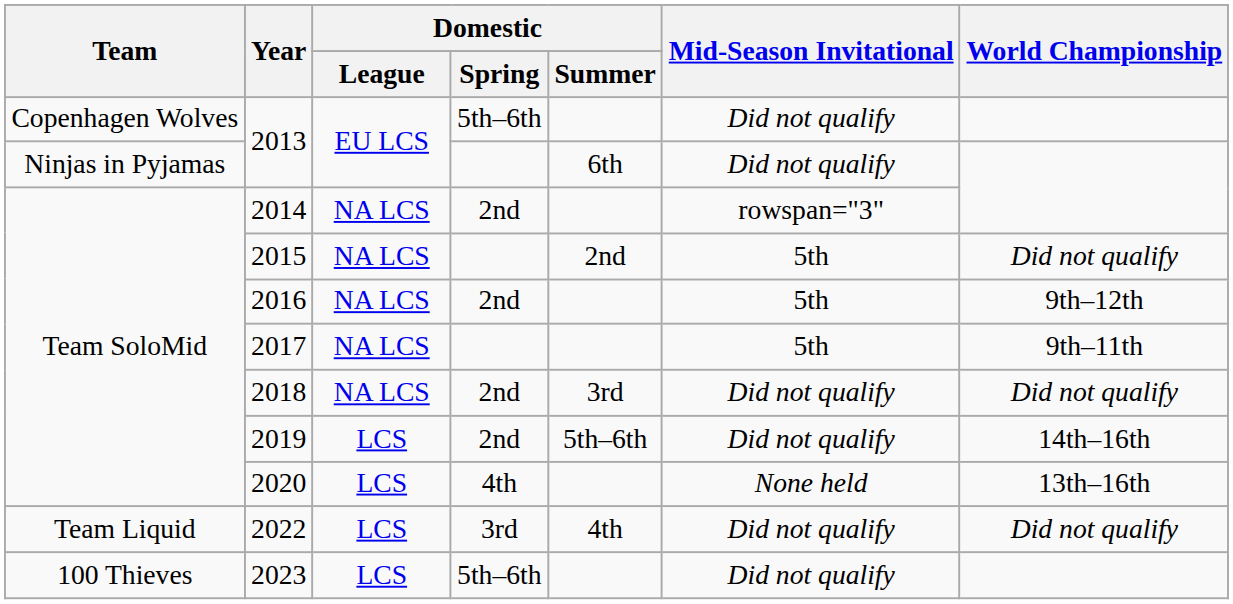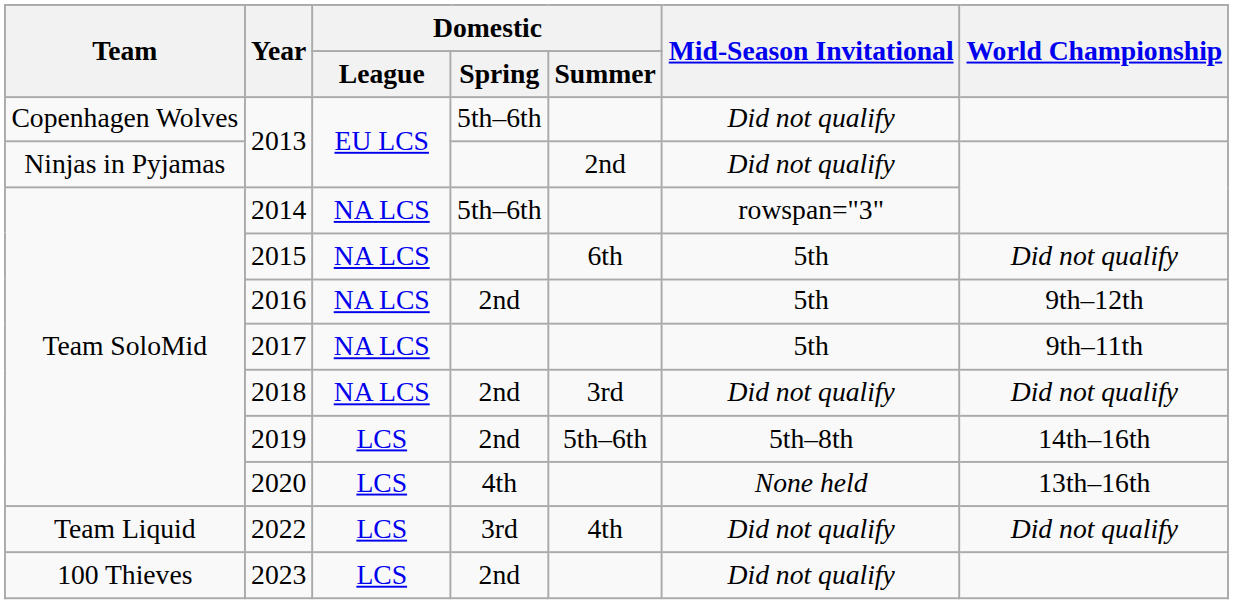(605, 164) 6th -> (605, 164) 2nd
(499, 210) 2nd -> (499, 210) 5th–6th
(605, 255) 2nd -> (605, 255) 6th
(811, 438) Did not qualify -> (811, 438) 5th–8th
(499, 574) 5th–6th -> (499, 574) 2nd
